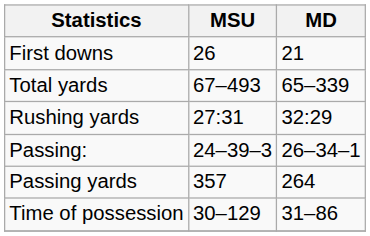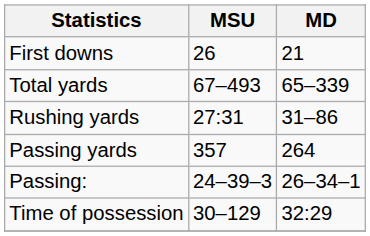(307, 117) 32:29 -> (310, 117) 31–86
rows swapped: (73, 182) <-> (48, 149)
(310, 214) 31–86 -> (307, 214) 32:29
